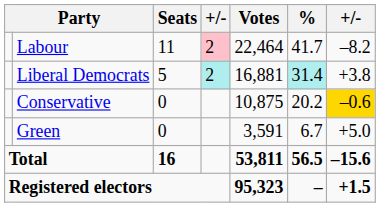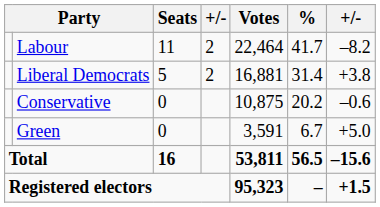(210, 46) pink background -> (210, 46) no background
(210, 74) paleturquoise background -> (210, 74) no background
(307, 74) paleturquoise background -> (307, 74) no background
(355, 103) gold background -> (355, 103) no background
